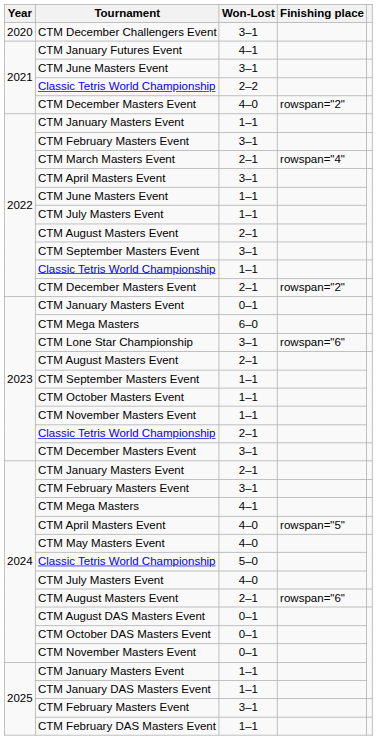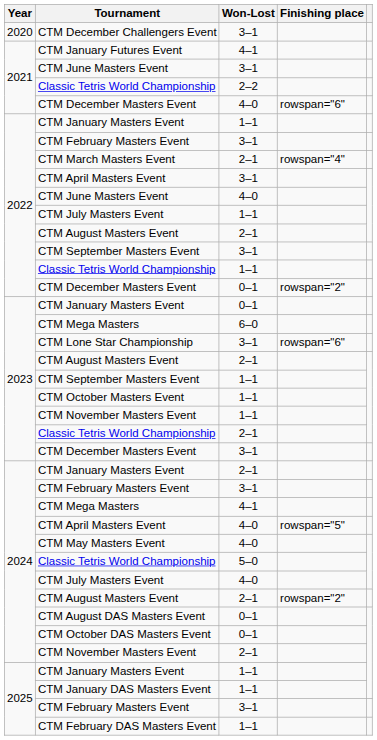(313, 104) rowspan="2" -> (313, 104) rowspan="6"
(248, 196) 1–1 -> (248, 196) 4–0
(248, 287) 2–1 -> (248, 287) 0–1
(313, 598) rowspan="6" -> (313, 598) rowspan="2"
(248, 653) 0–1 -> (248, 653) 2–1
